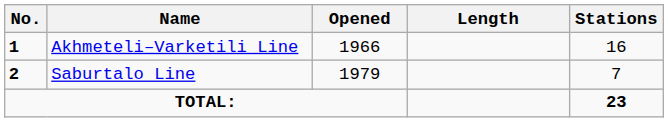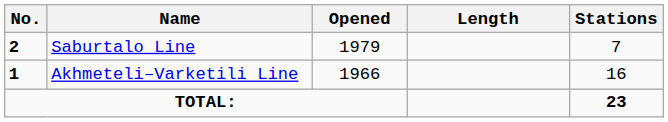rows swapped: (175, 47) <-> (123, 75)
